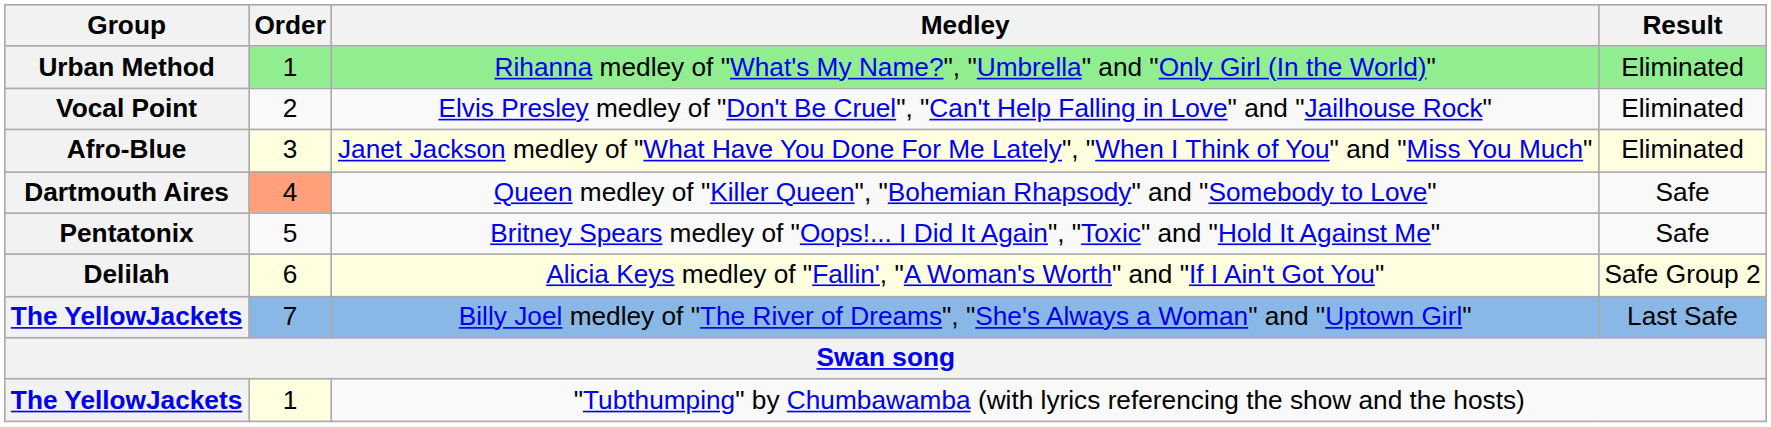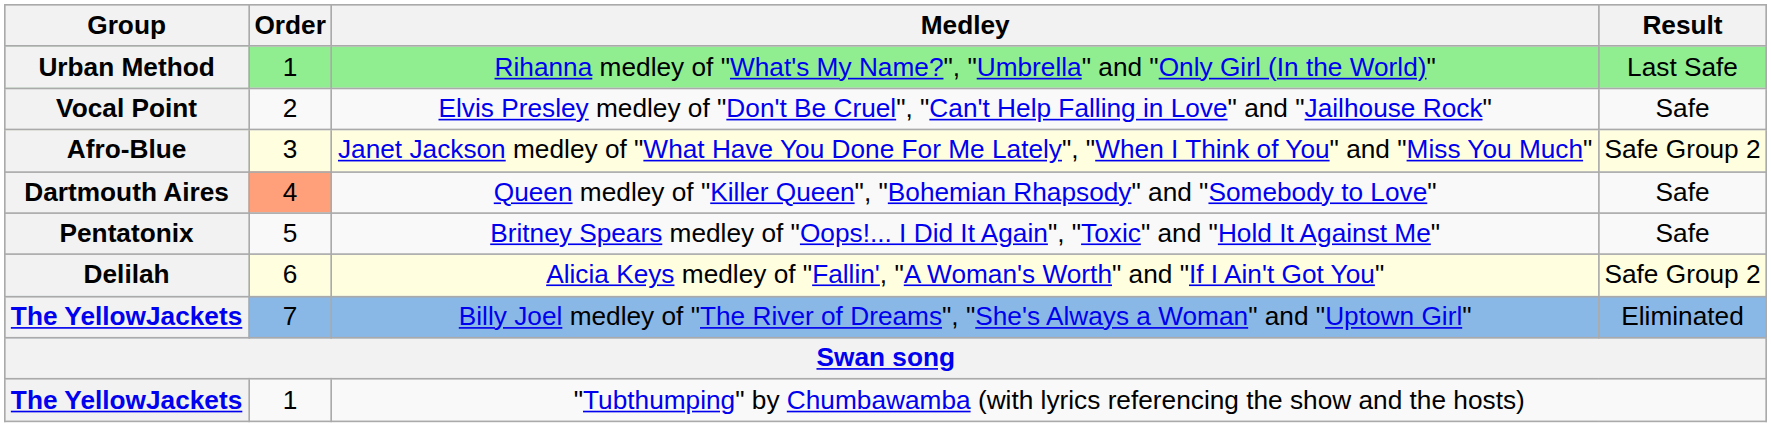(1683, 66) Eliminated -> (1683, 66) Last Safe
(1683, 108) Eliminated -> (1683, 108) Safe
(1683, 150) Eliminated -> (1683, 150) Safe Group 2
(1683, 316) Last Safe -> (1683, 316) Eliminated
(290, 399) lightyellow background -> (290, 399) no background
